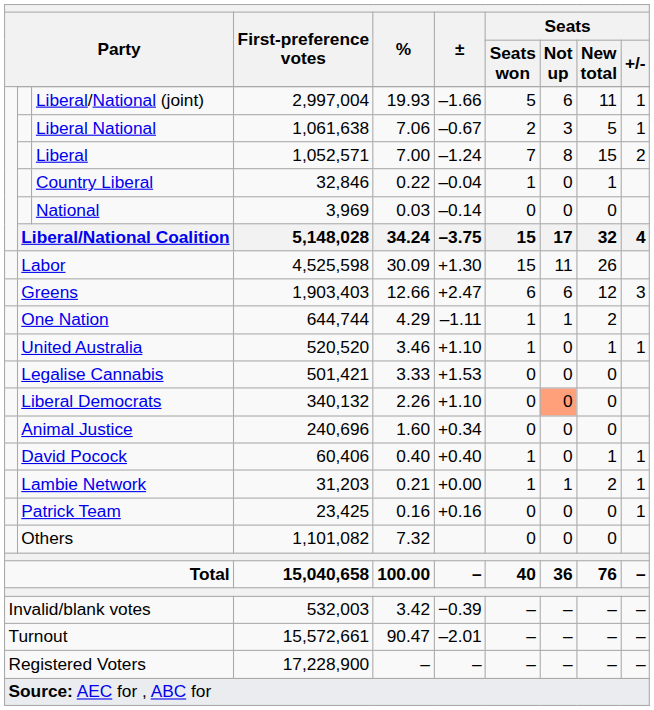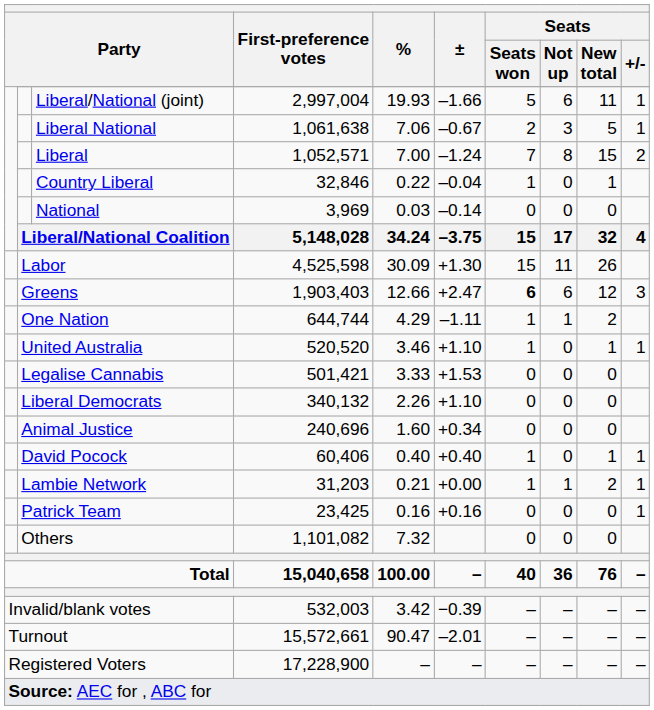(531, 292) normal -> (531, 292) bold
(568, 401) lightsalmon background -> (568, 401) no background
